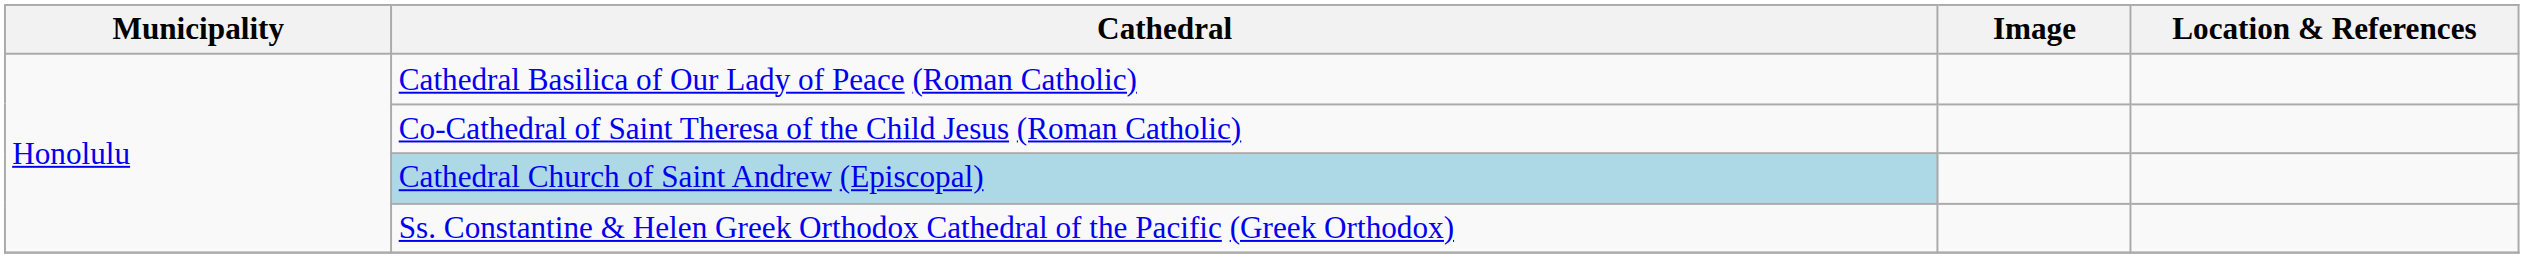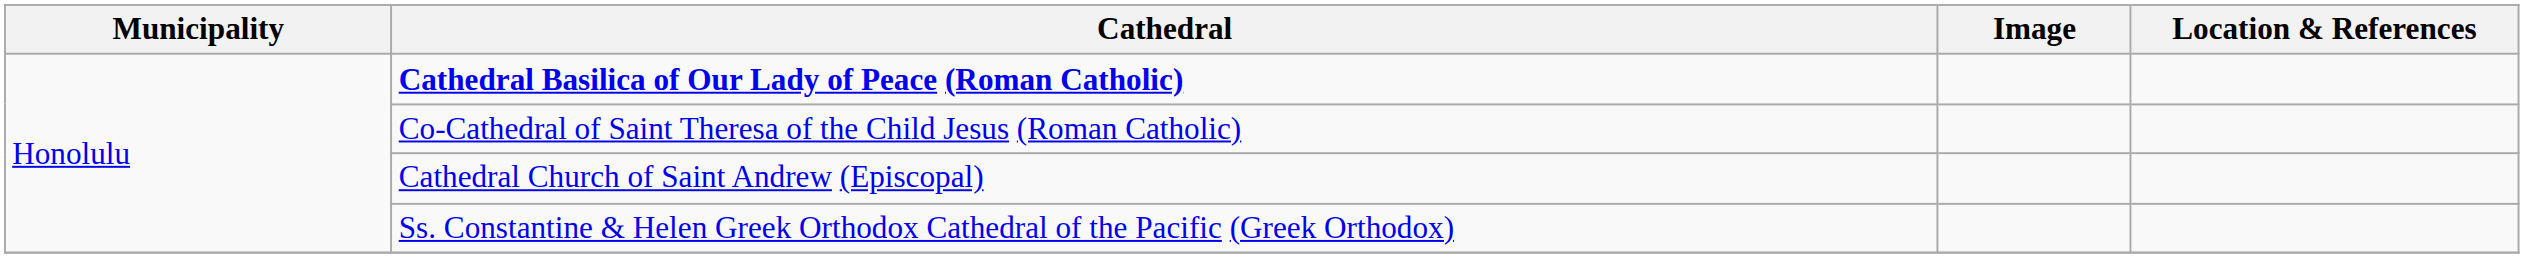(768, 78) normal -> (791, 78) bold
(691, 177) lightblue background -> (691, 177) no background
